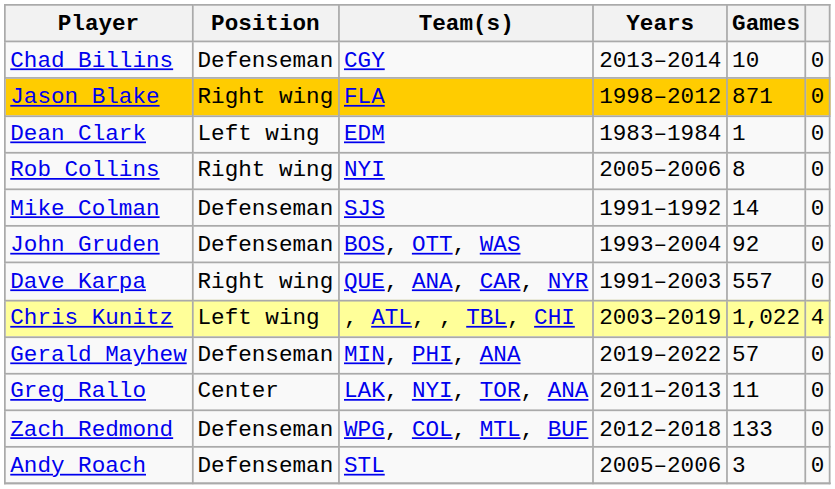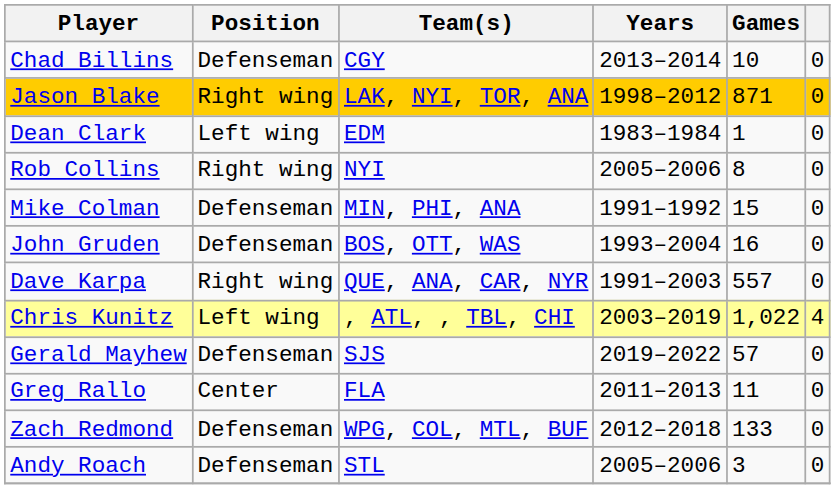(364, 97) FLA -> (466, 97) LAK, NYI, TOR, ANA
(364, 208) SJS -> (432, 208) MIN, PHI, ANA
(746, 208) 14 -> (746, 208) 15
(746, 245) 92 -> (746, 245) 16
(432, 355) MIN, PHI, ANA -> (364, 355) SJS
(466, 392) LAK, NYI, TOR, ANA -> (364, 392) FLA
